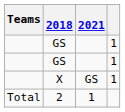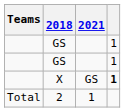(113, 80) normal -> (113, 80) bold
